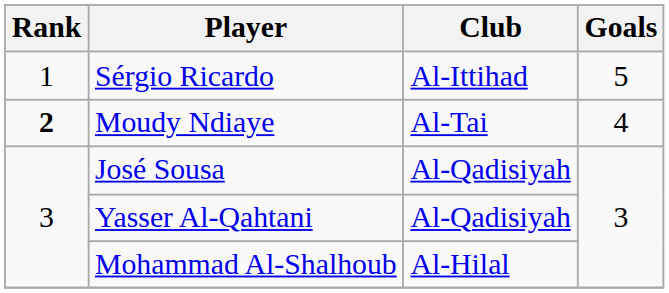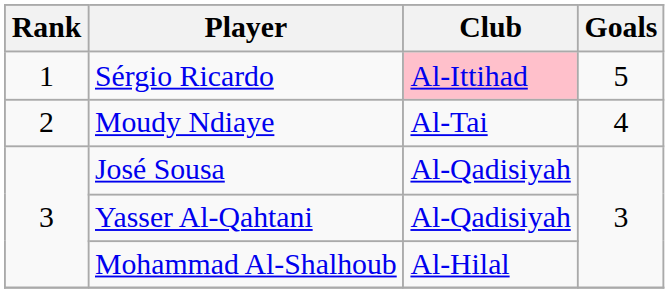(469, 75) no background -> (469, 75) pink background
(47, 122) bold -> (47, 122) normal
